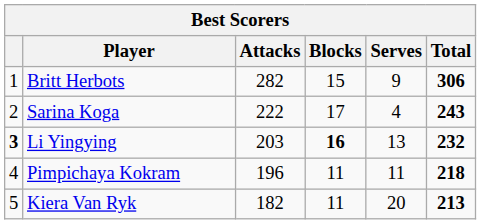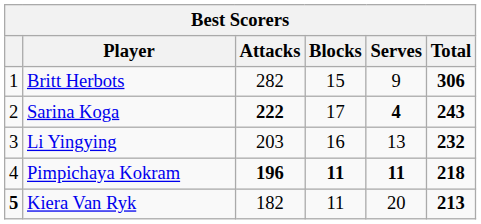(270, 112) normal -> (270, 112) bold
(396, 112) normal -> (396, 112) bold
(14, 142) bold -> (14, 142) normal
(335, 142) bold -> (335, 142) normal
(270, 173) normal -> (270, 173) bold
(335, 173) normal -> (335, 173) bold
(396, 173) normal -> (396, 173) bold
(14, 204) normal -> (14, 204) bold
